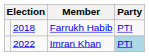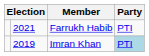(24, 28) 2018 -> (24, 28) 2021
(24, 43) 2022 -> (24, 43) 2019
